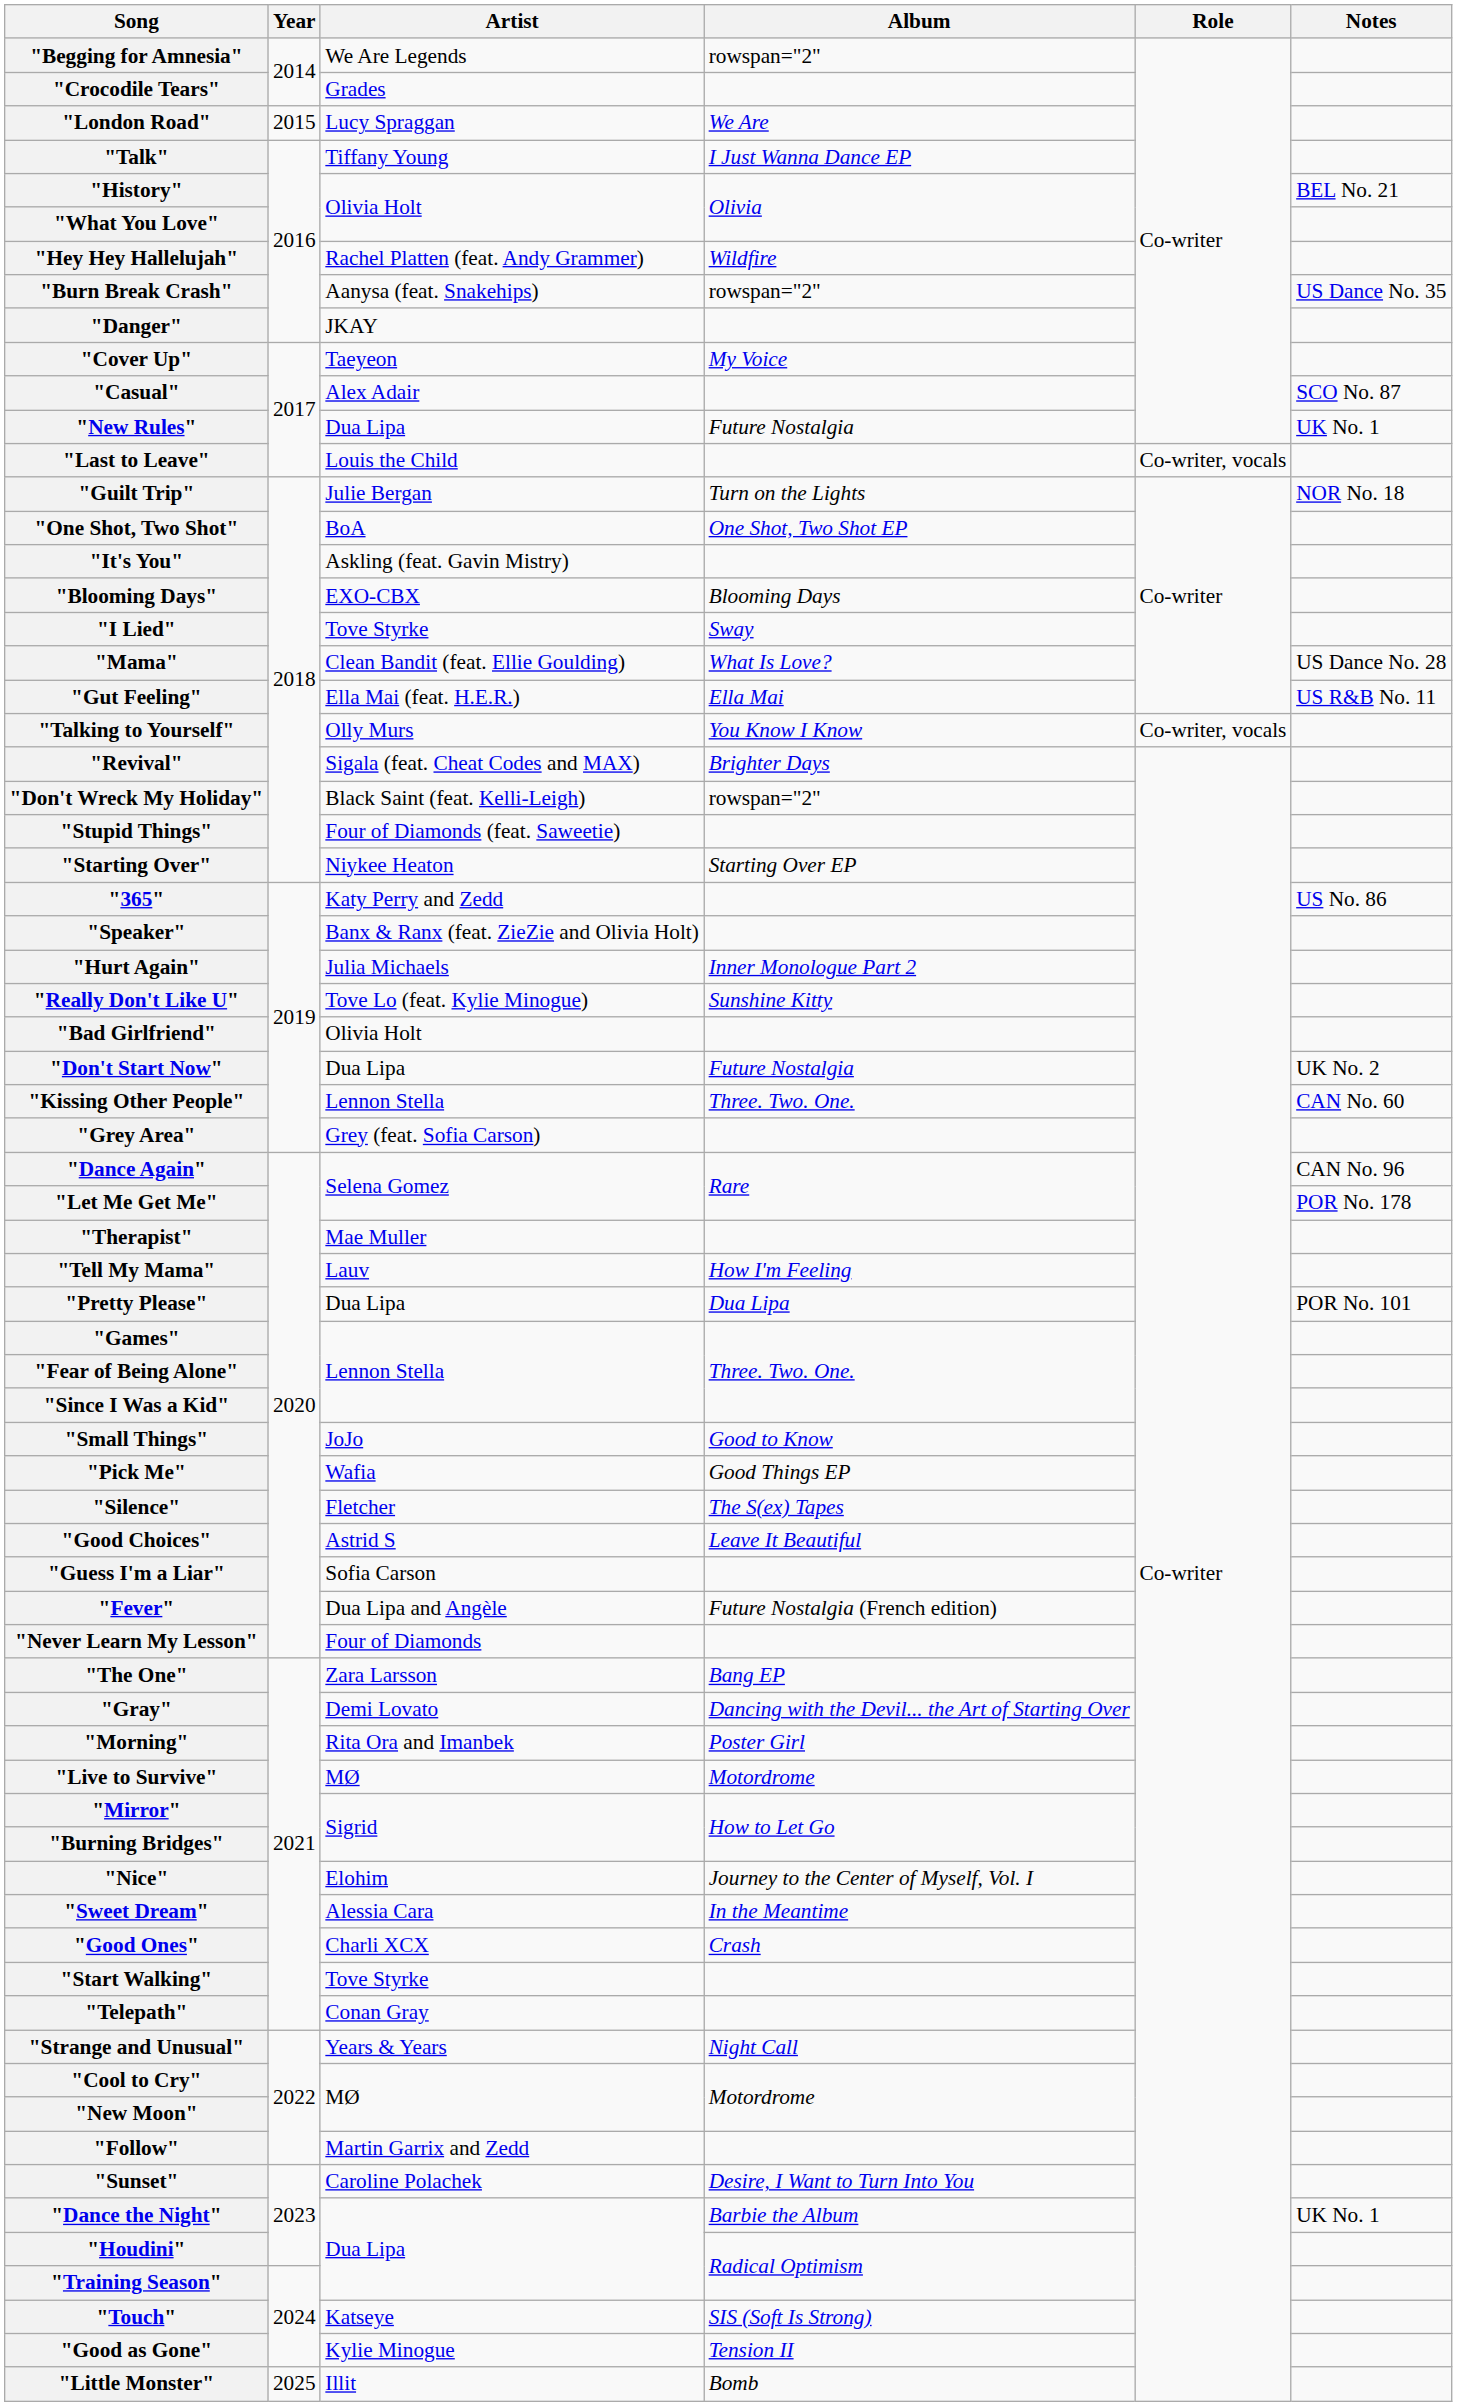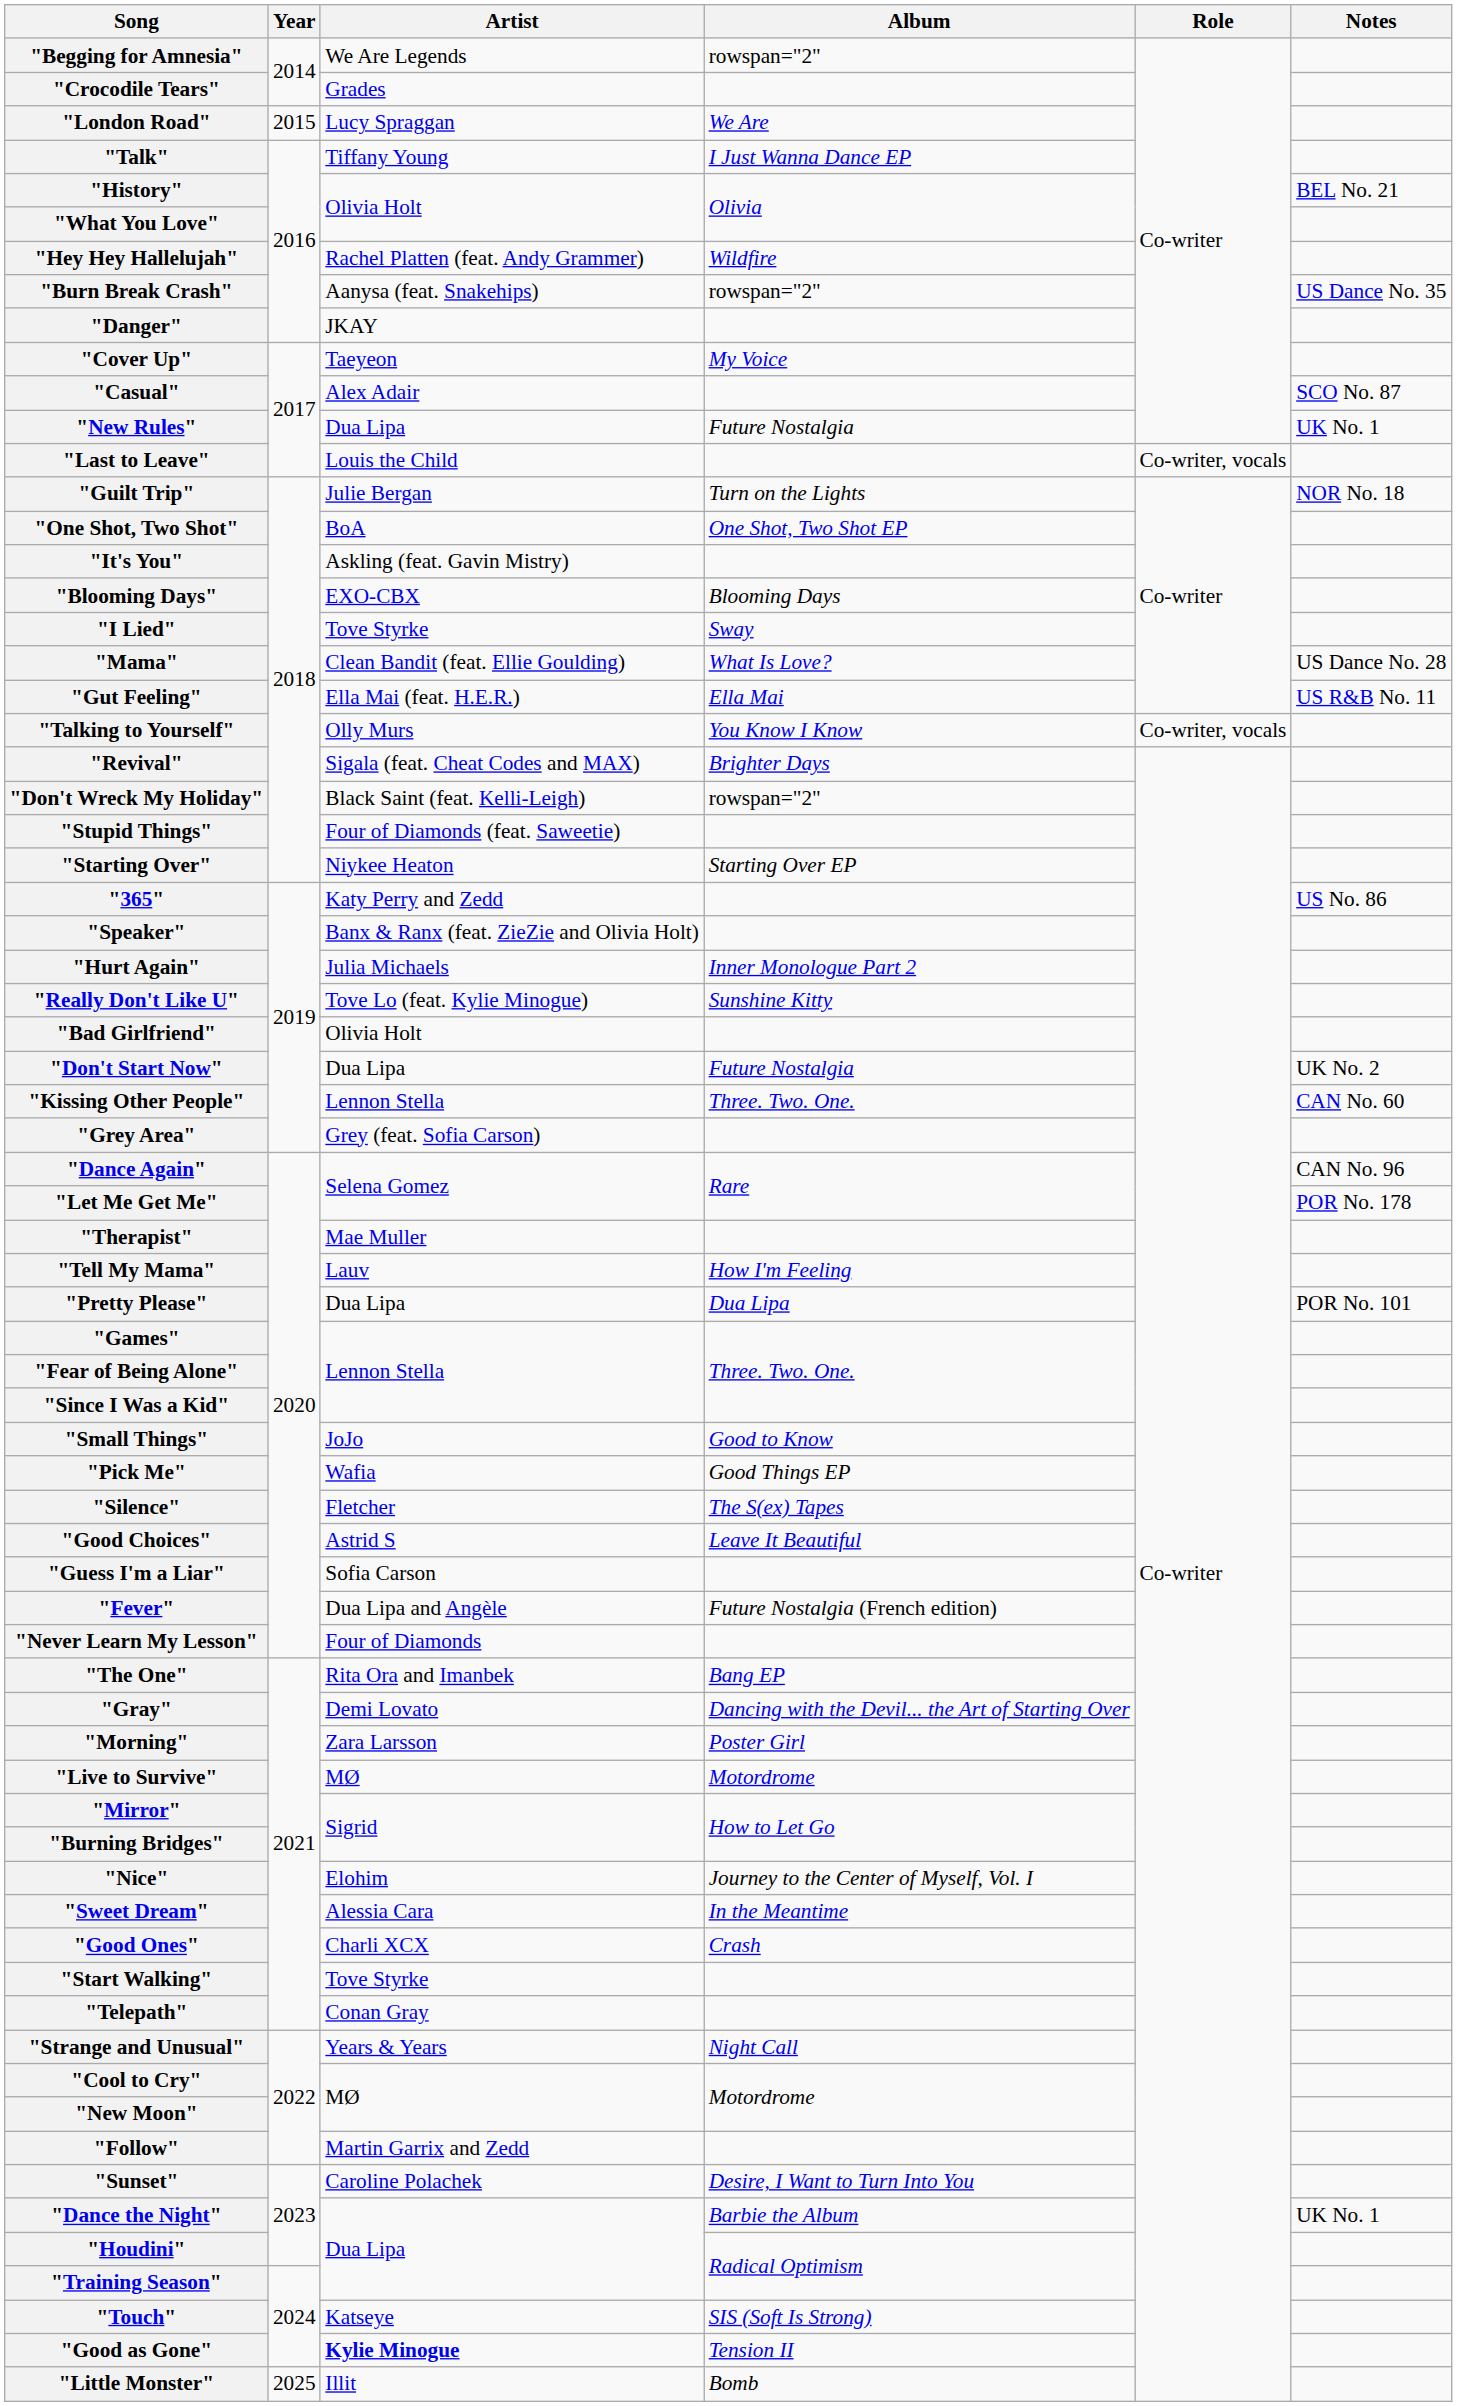(381, 1675) Zara Larsson -> (420, 1675) Rita Ora and Imanbek
(420, 1742) Rita Ora and Imanbek -> (381, 1742) Zara Larsson
(390, 2350) normal -> (392, 2350) bold
